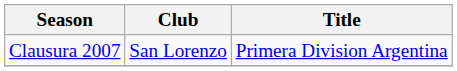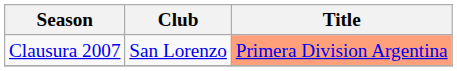(342, 50) no background -> (342, 50) lightsalmon background
